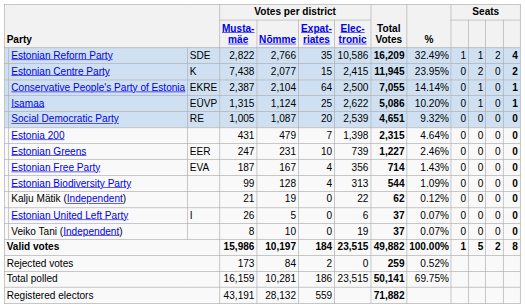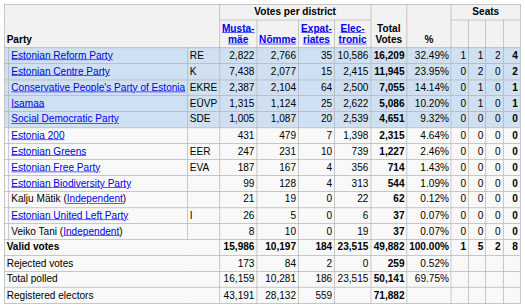(200, 55) SDE -> (197, 55) RE
(197, 119) RE -> (200, 119) SDE
